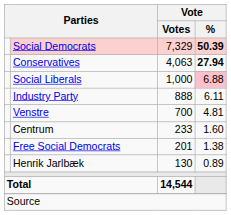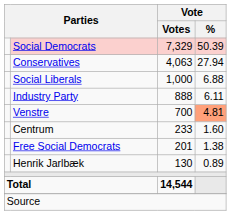(211, 46) bold -> (211, 46) normal
(211, 63) bold -> (211, 63) normal
(213, 79) pink background -> (213, 79) no background
(213, 113) no background -> (213, 113) lightsalmon background
